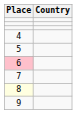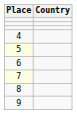(19, 50) no background -> (19, 50) lightyellow background
(19, 63) pink background -> (19, 63) no background
(19, 77) no background -> (19, 77) lightyellow background
(19, 90) lightyellow background -> (19, 90) no background
